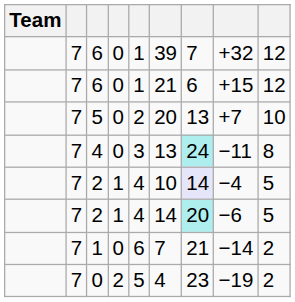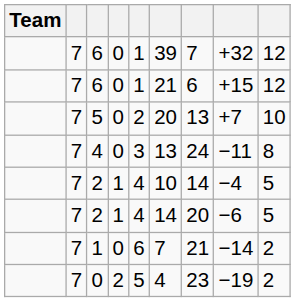(198, 150) paleturquoise background -> (198, 150) no background
(198, 183) lavender background -> (198, 183) no background
(198, 215) paleturquoise background -> (198, 215) no background
